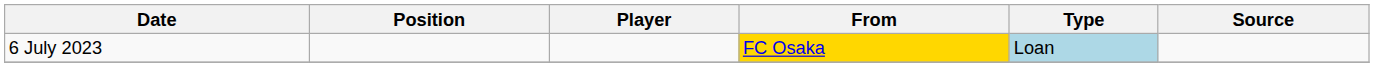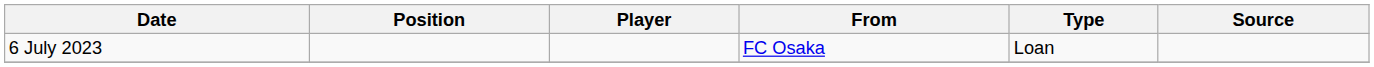(784, 48) gold background -> (784, 48) no background
(1034, 48) lightblue background -> (1034, 48) no background
